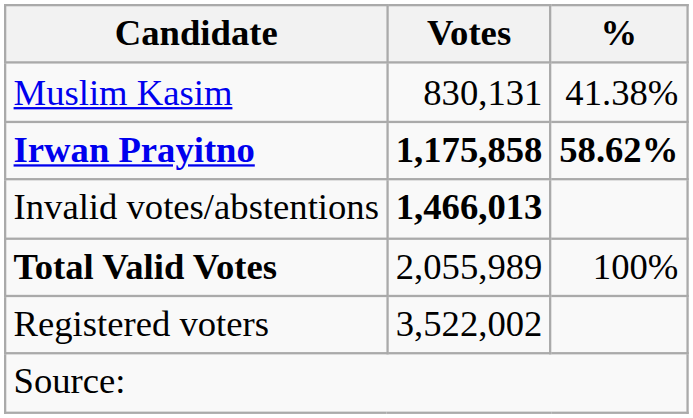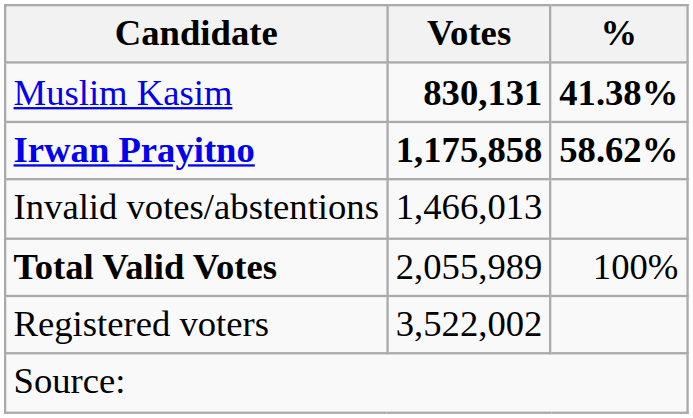(483, 91) normal -> (483, 91) bold
(622, 91) normal -> (619, 91) bold
(469, 207) bold -> (469, 207) normal
